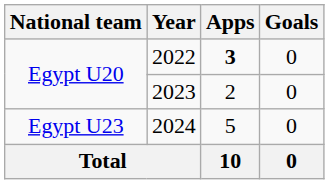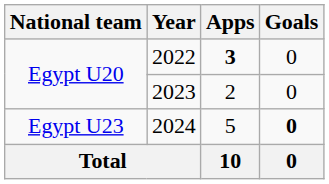(292, 126) normal -> (292, 126) bold
